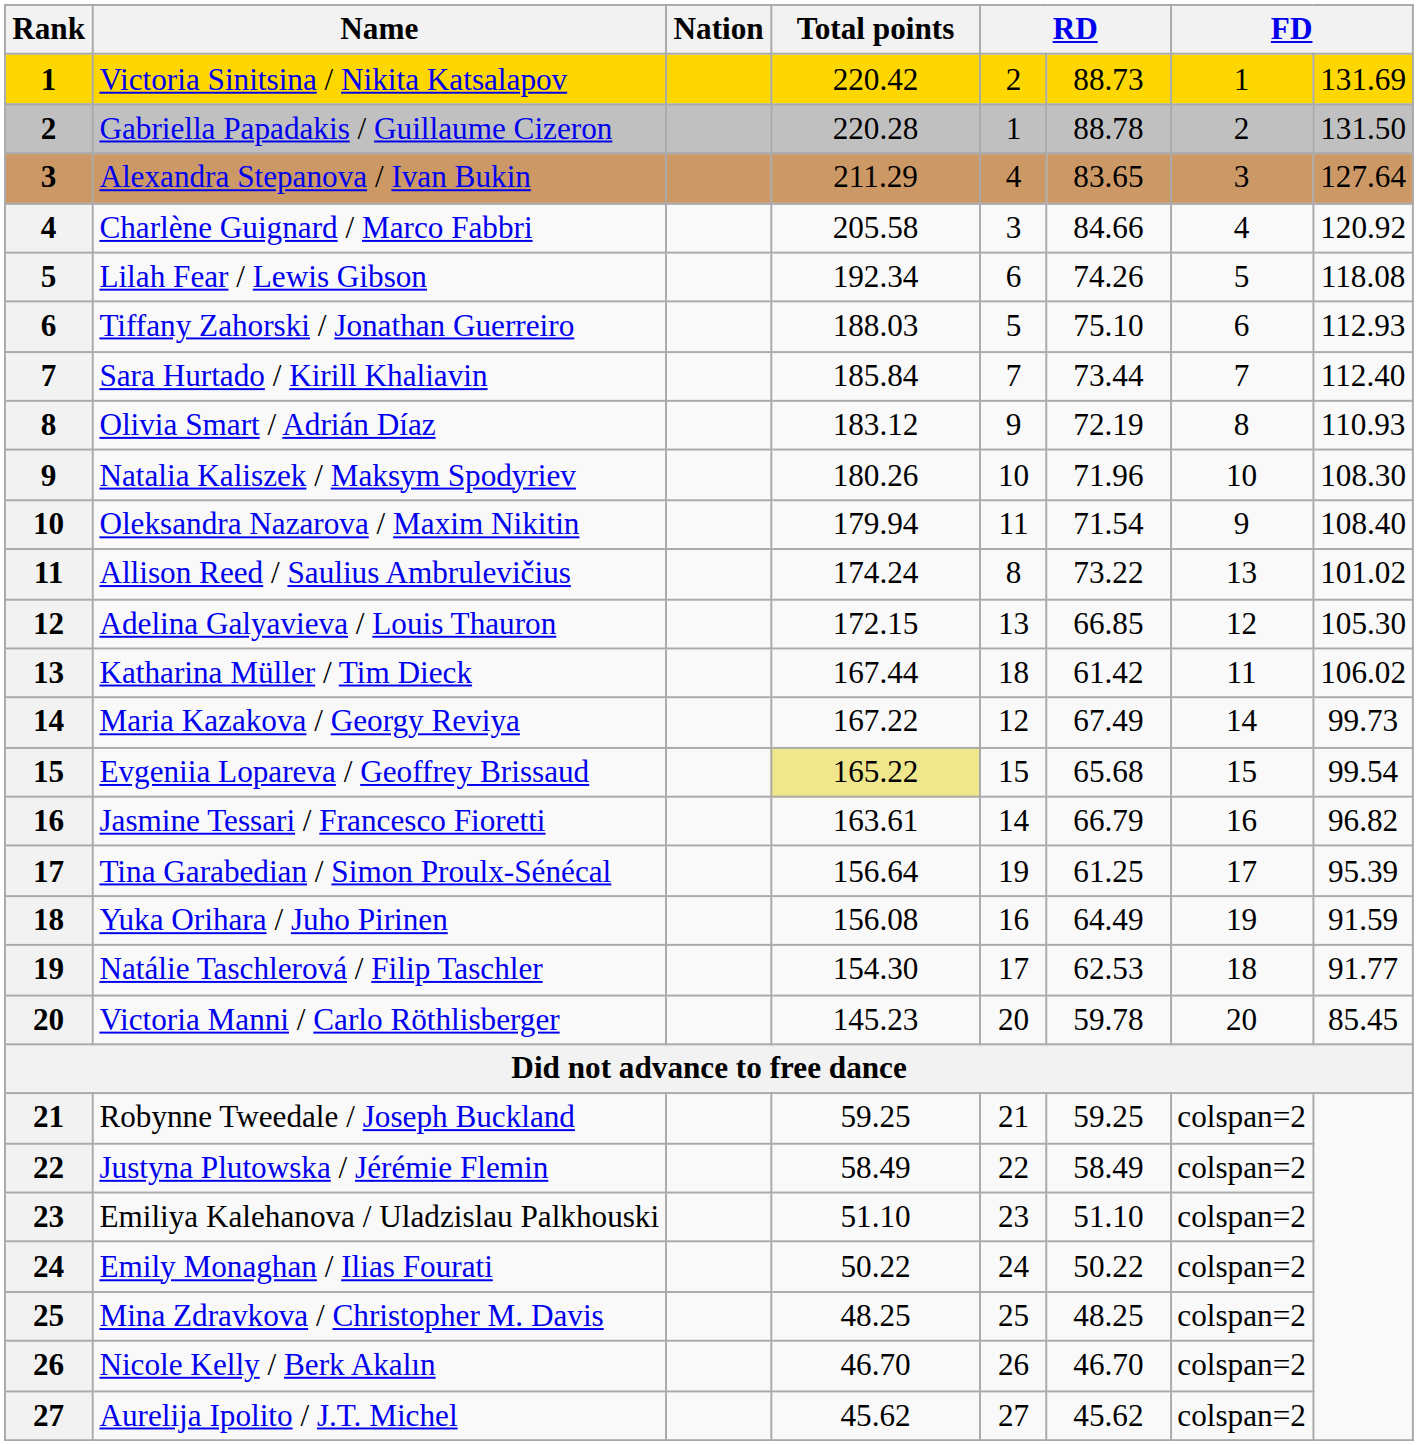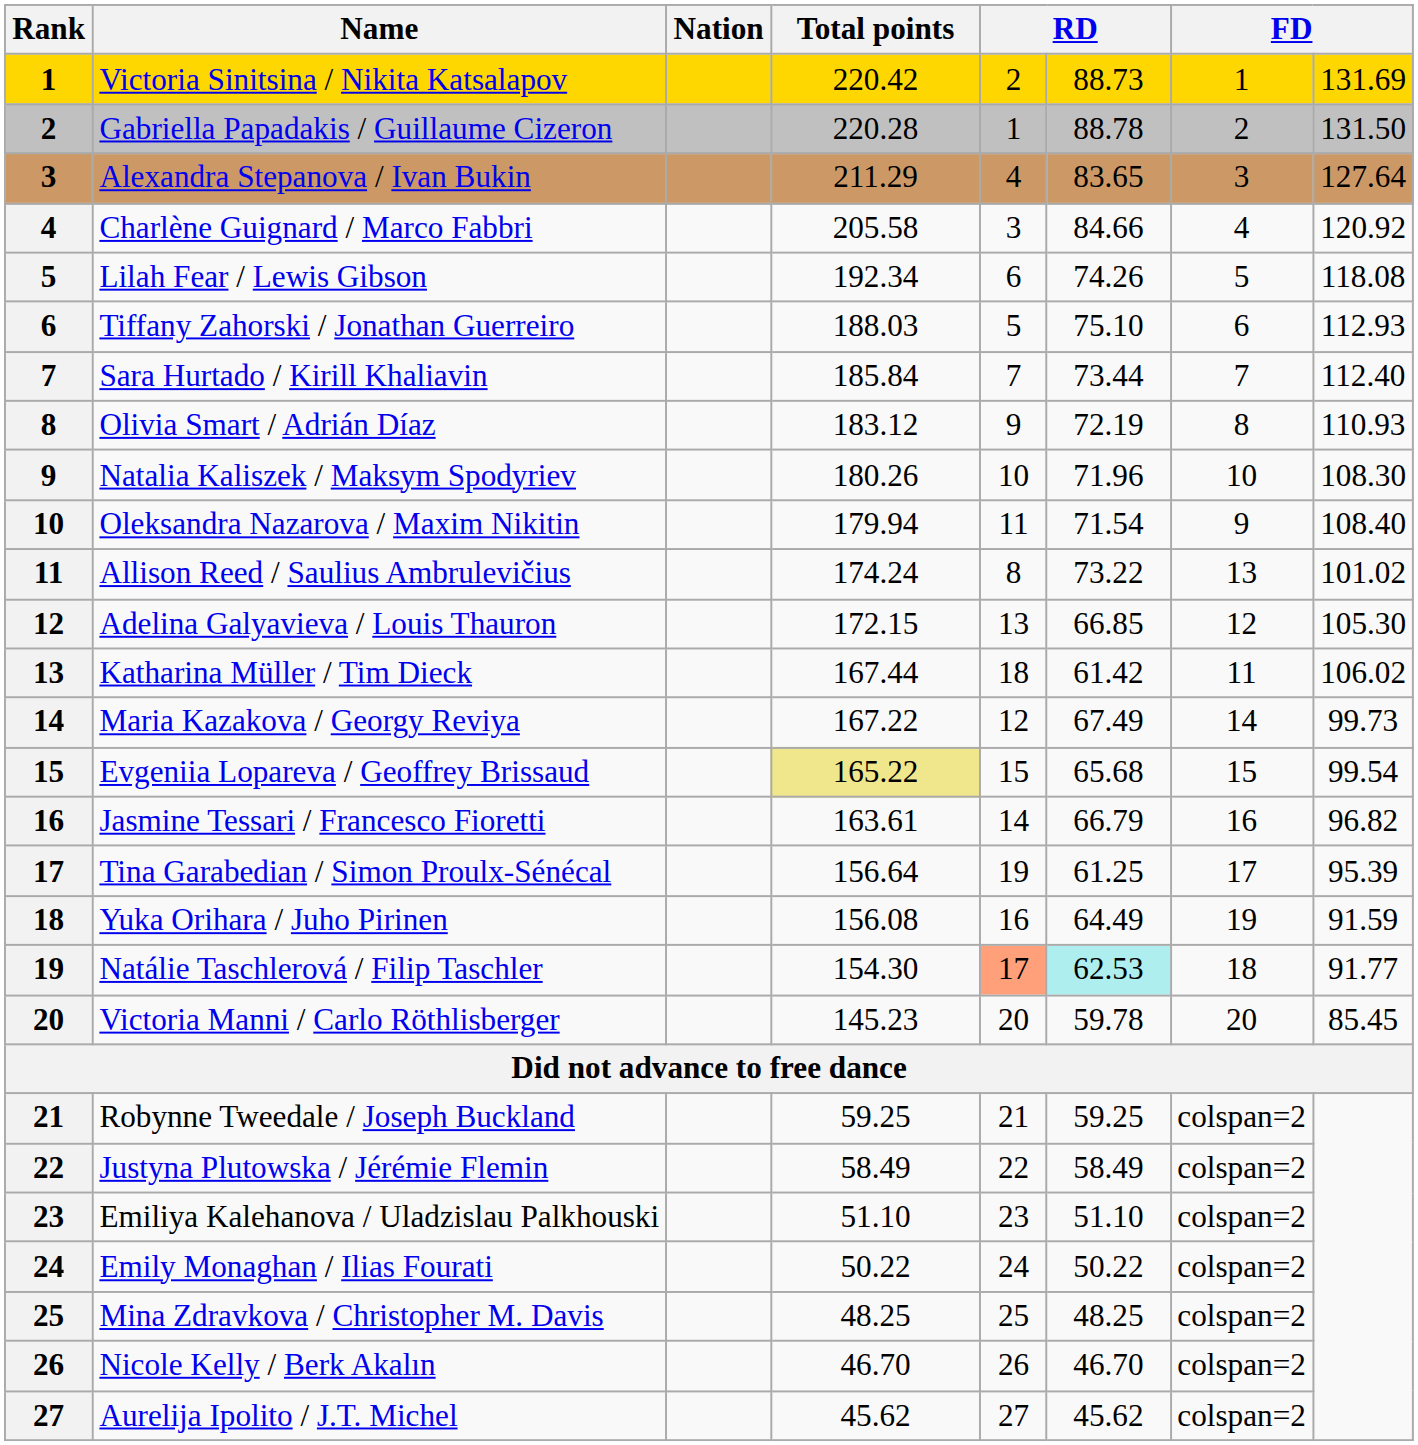(1013, 969) no background -> (1013, 969) lightsalmon background
(1108, 969) no background -> (1108, 969) paleturquoise background
